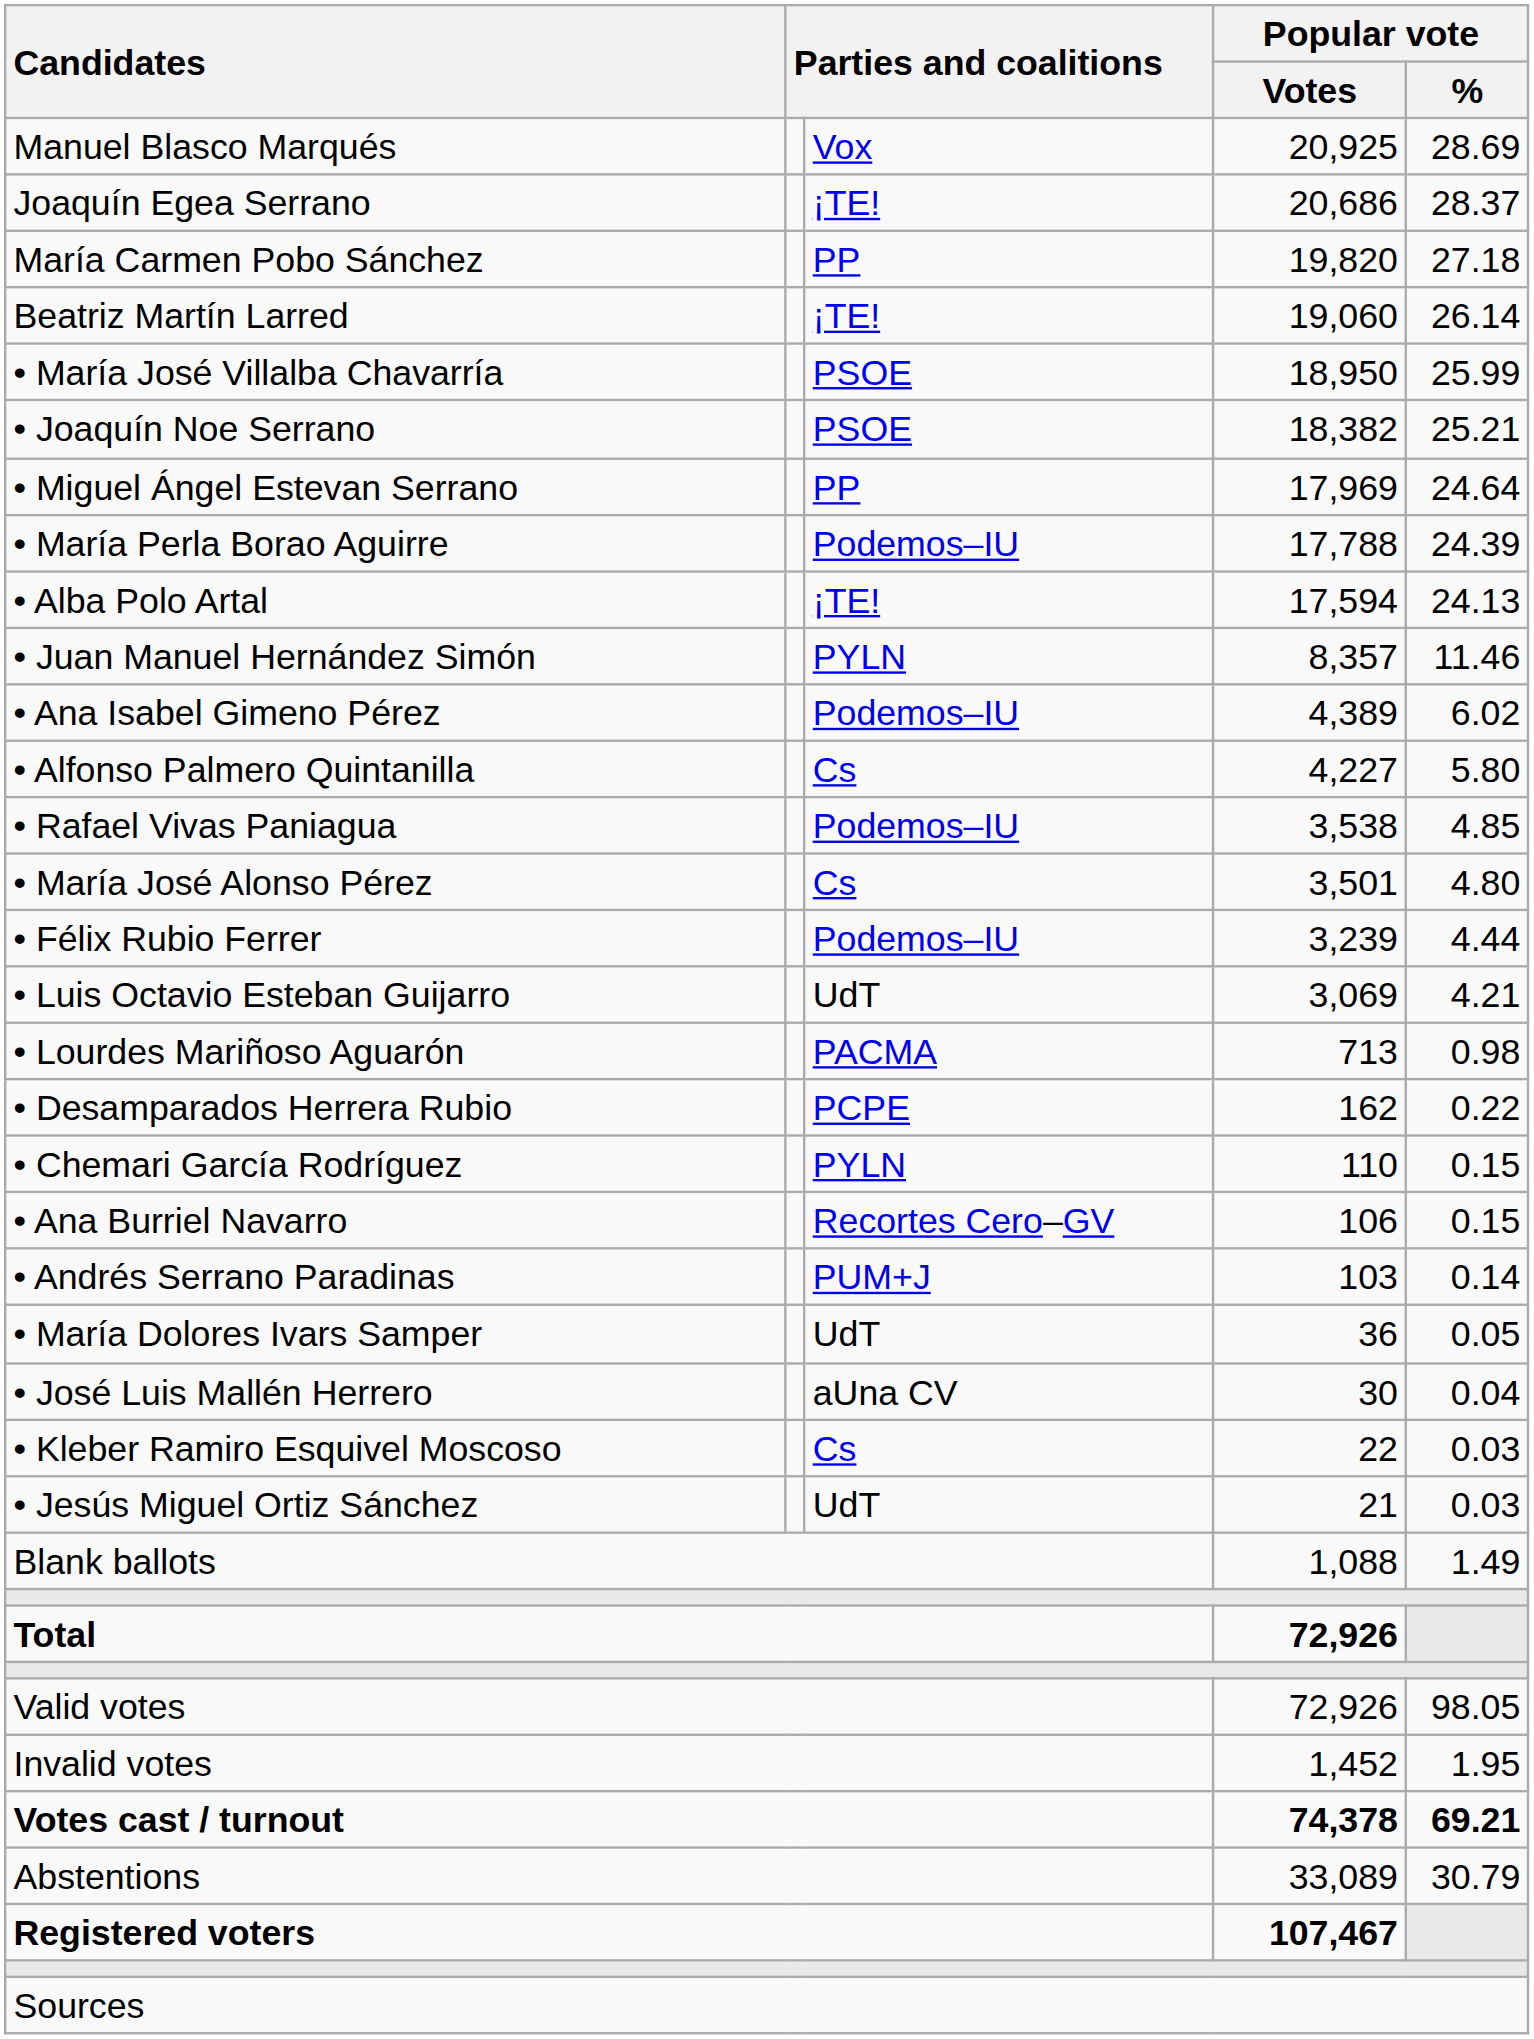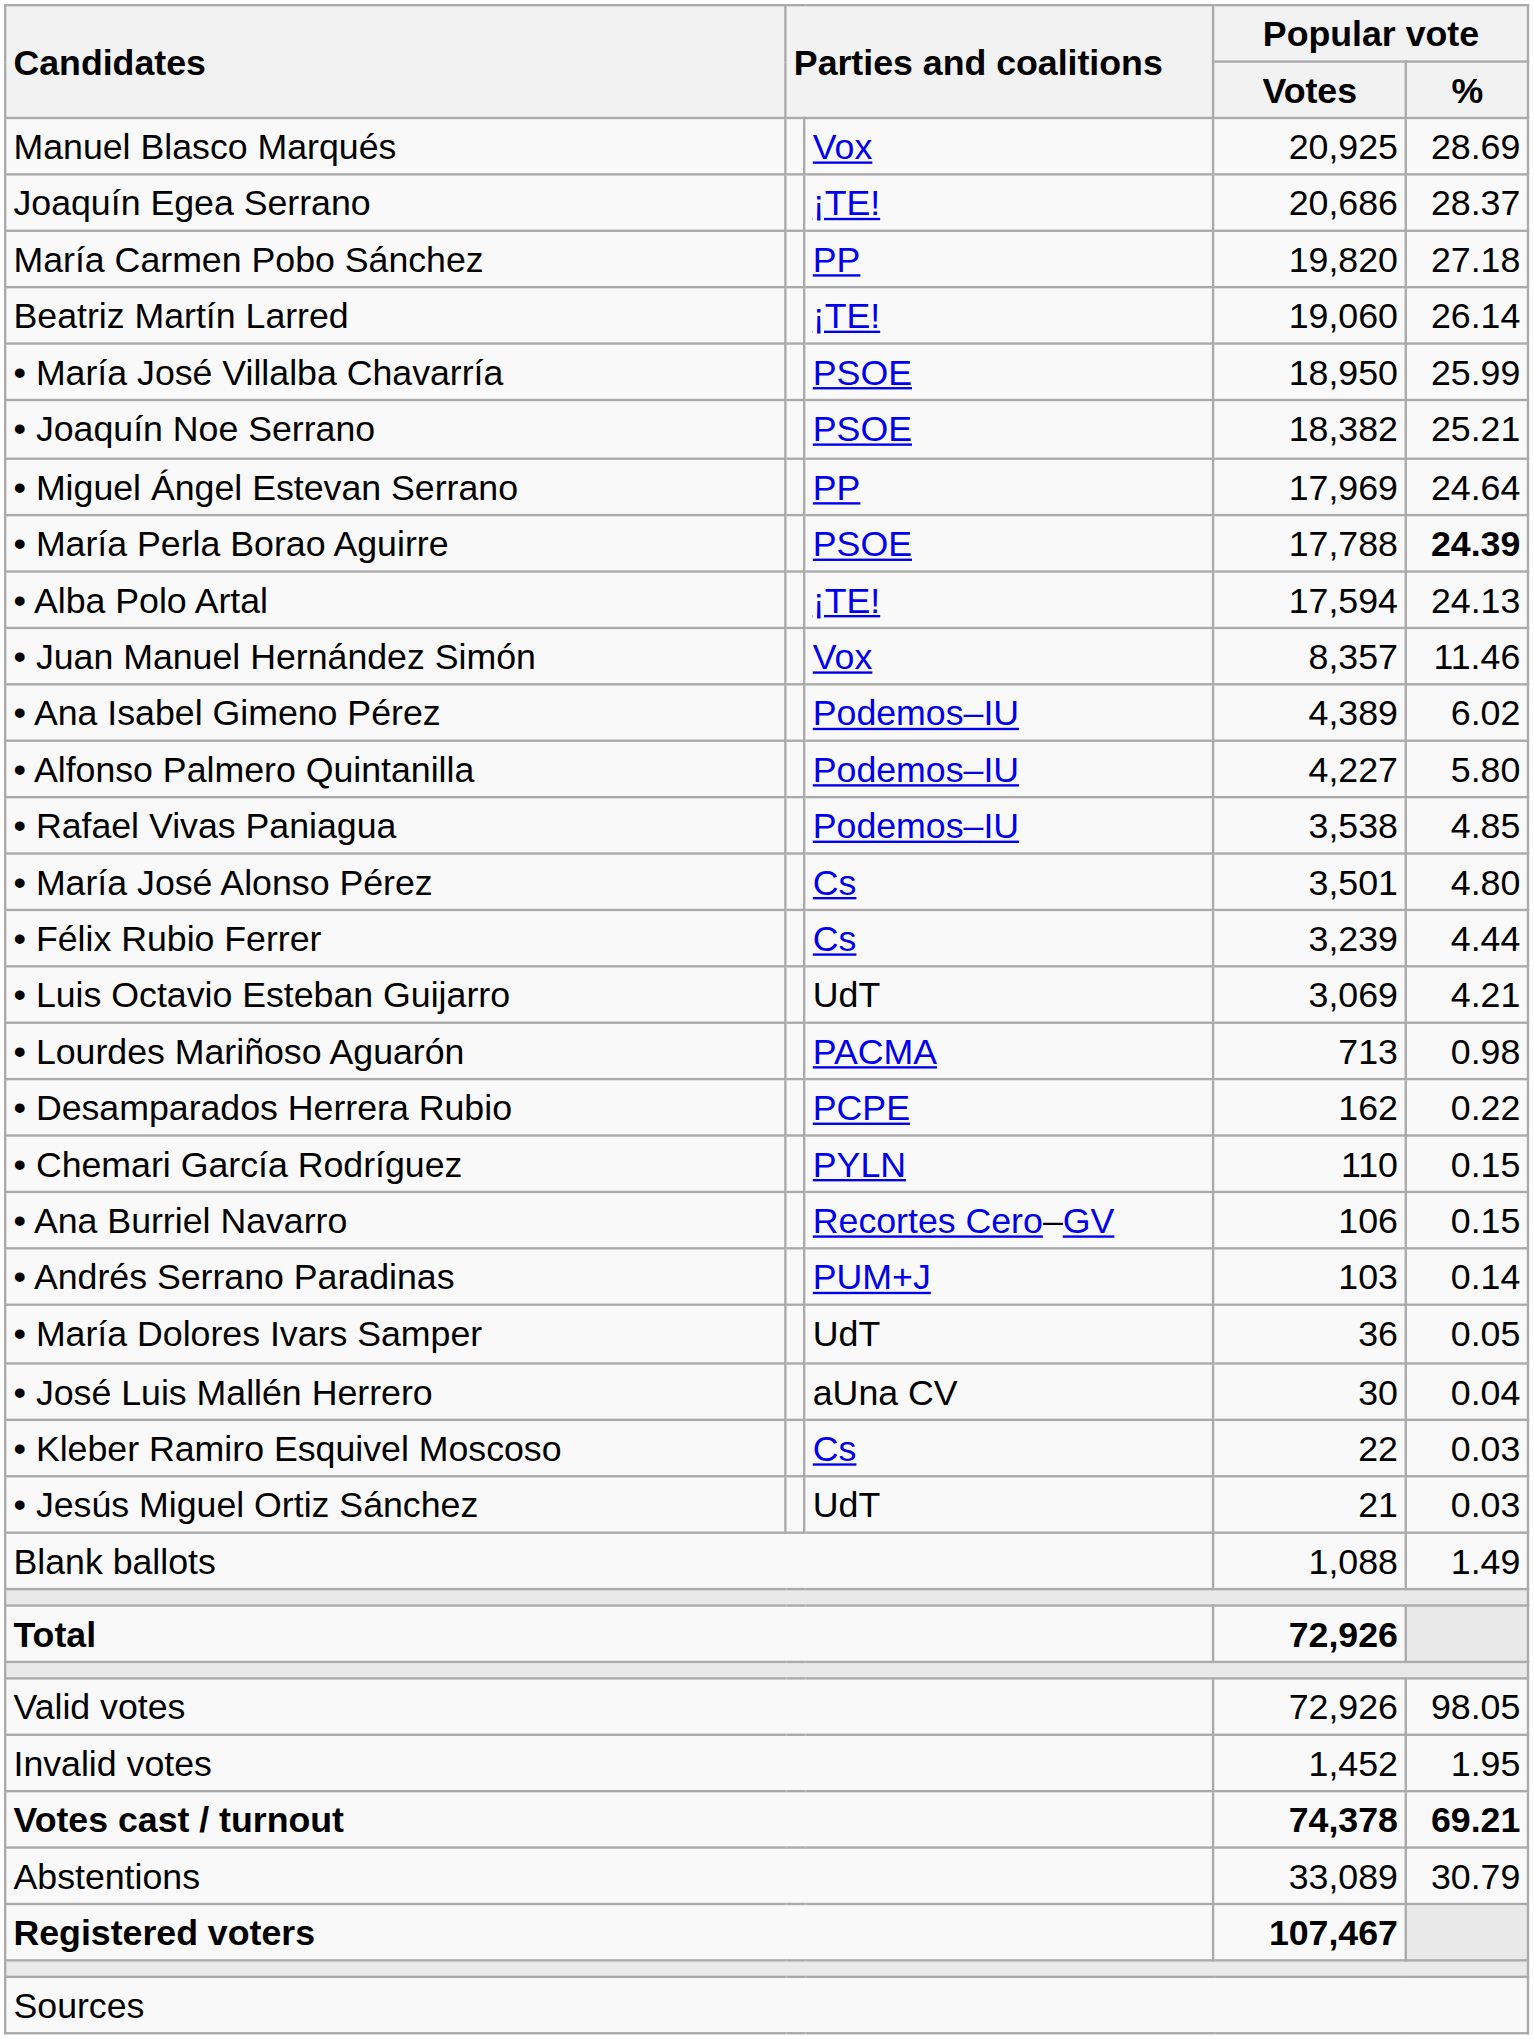(916, 543) Podemos–IU -> (862, 543) PSOE
(1476, 543) normal -> (1476, 543) bold
(859, 656) PYLN -> (843, 656) Vox
(835, 769) Cs -> (916, 769) Podemos–IU
(916, 938) Podemos–IU -> (835, 938) Cs
